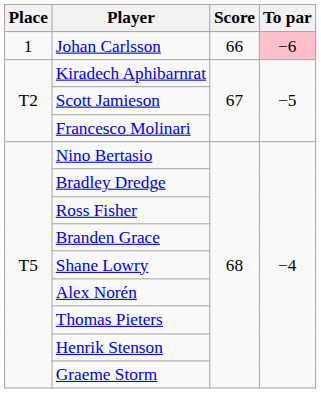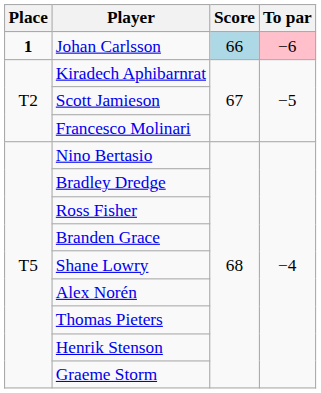(28, 45) normal -> (28, 45) bold
(234, 45) no background -> (234, 45) lightblue background
